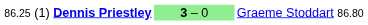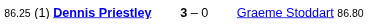(194, 12) lightgreen background -> (194, 12) no background
